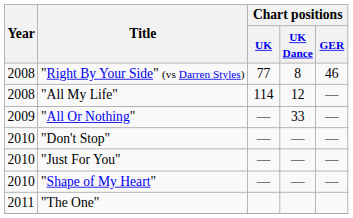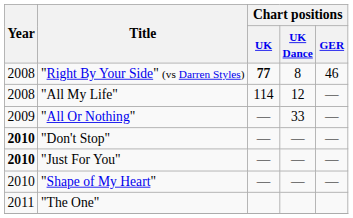(264, 73) normal -> (264, 73) bold
(21, 138) normal -> (21, 138) bold
(21, 159) normal -> (21, 159) bold
